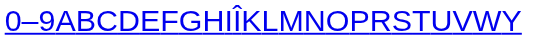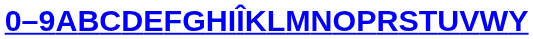(263, 20) normal -> (267, 20) bold
